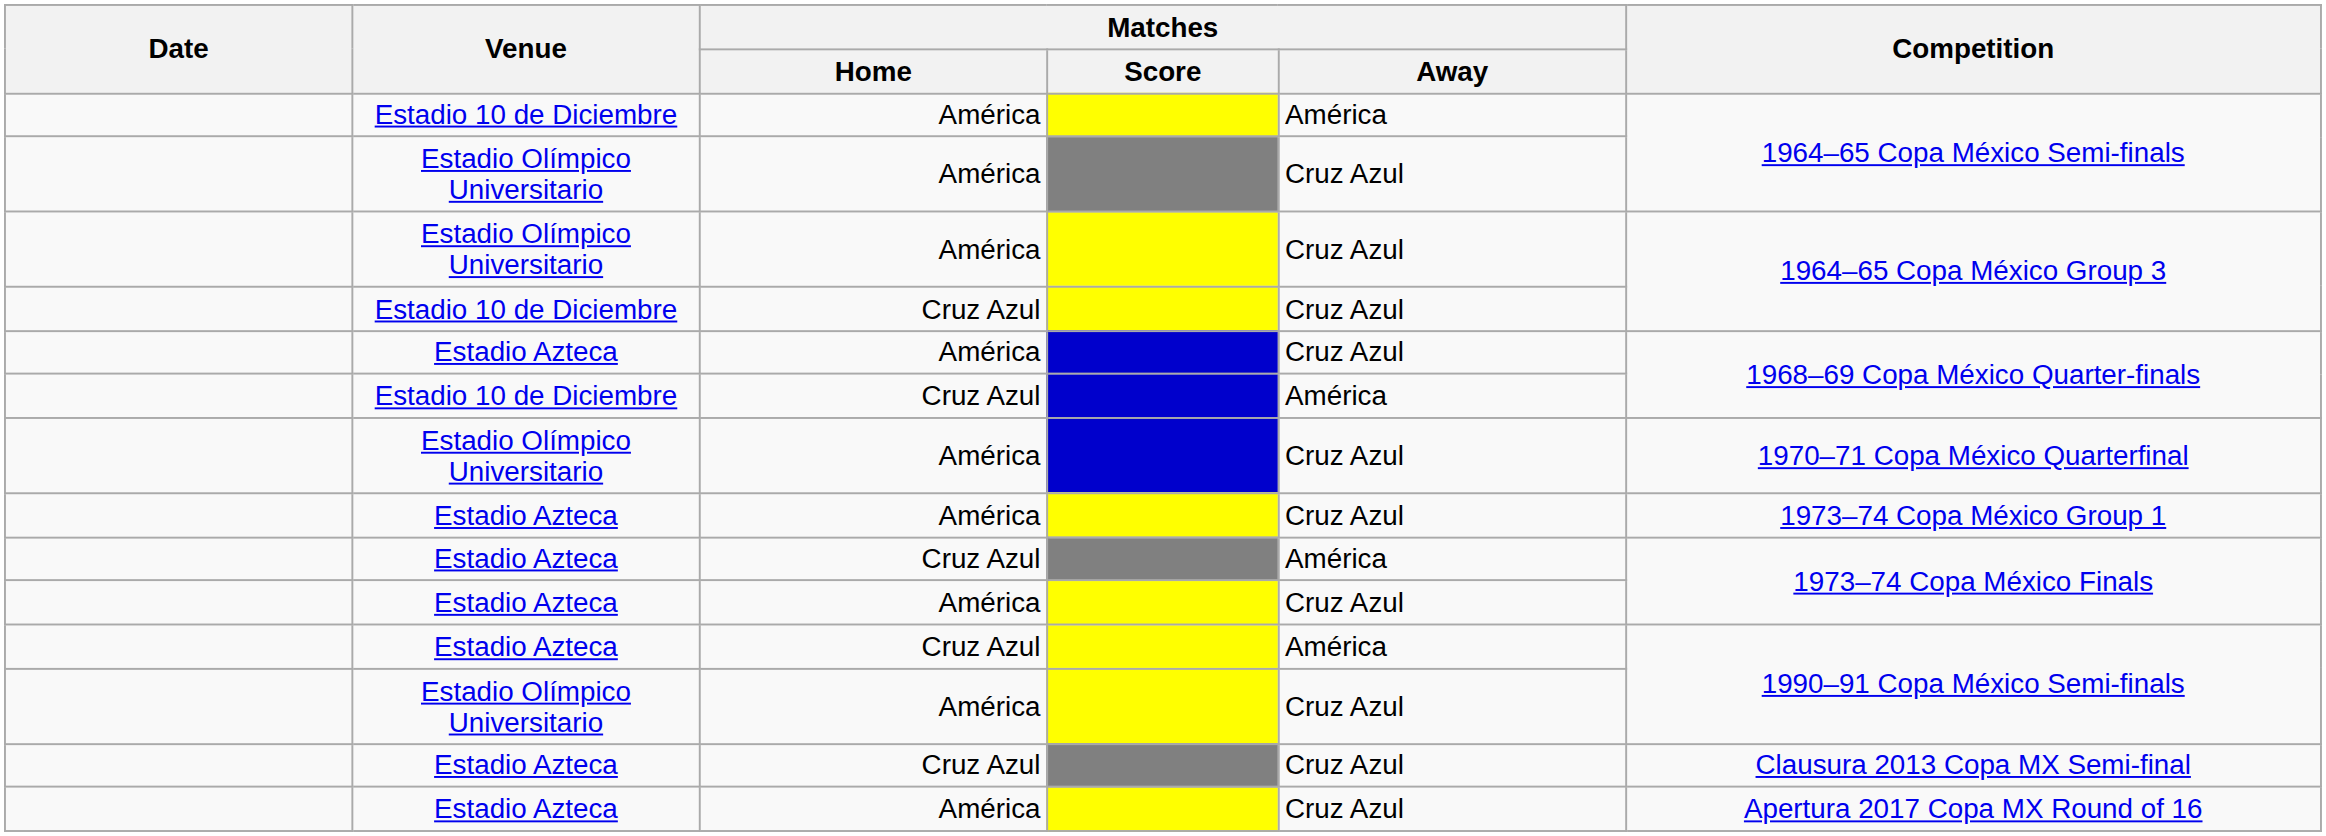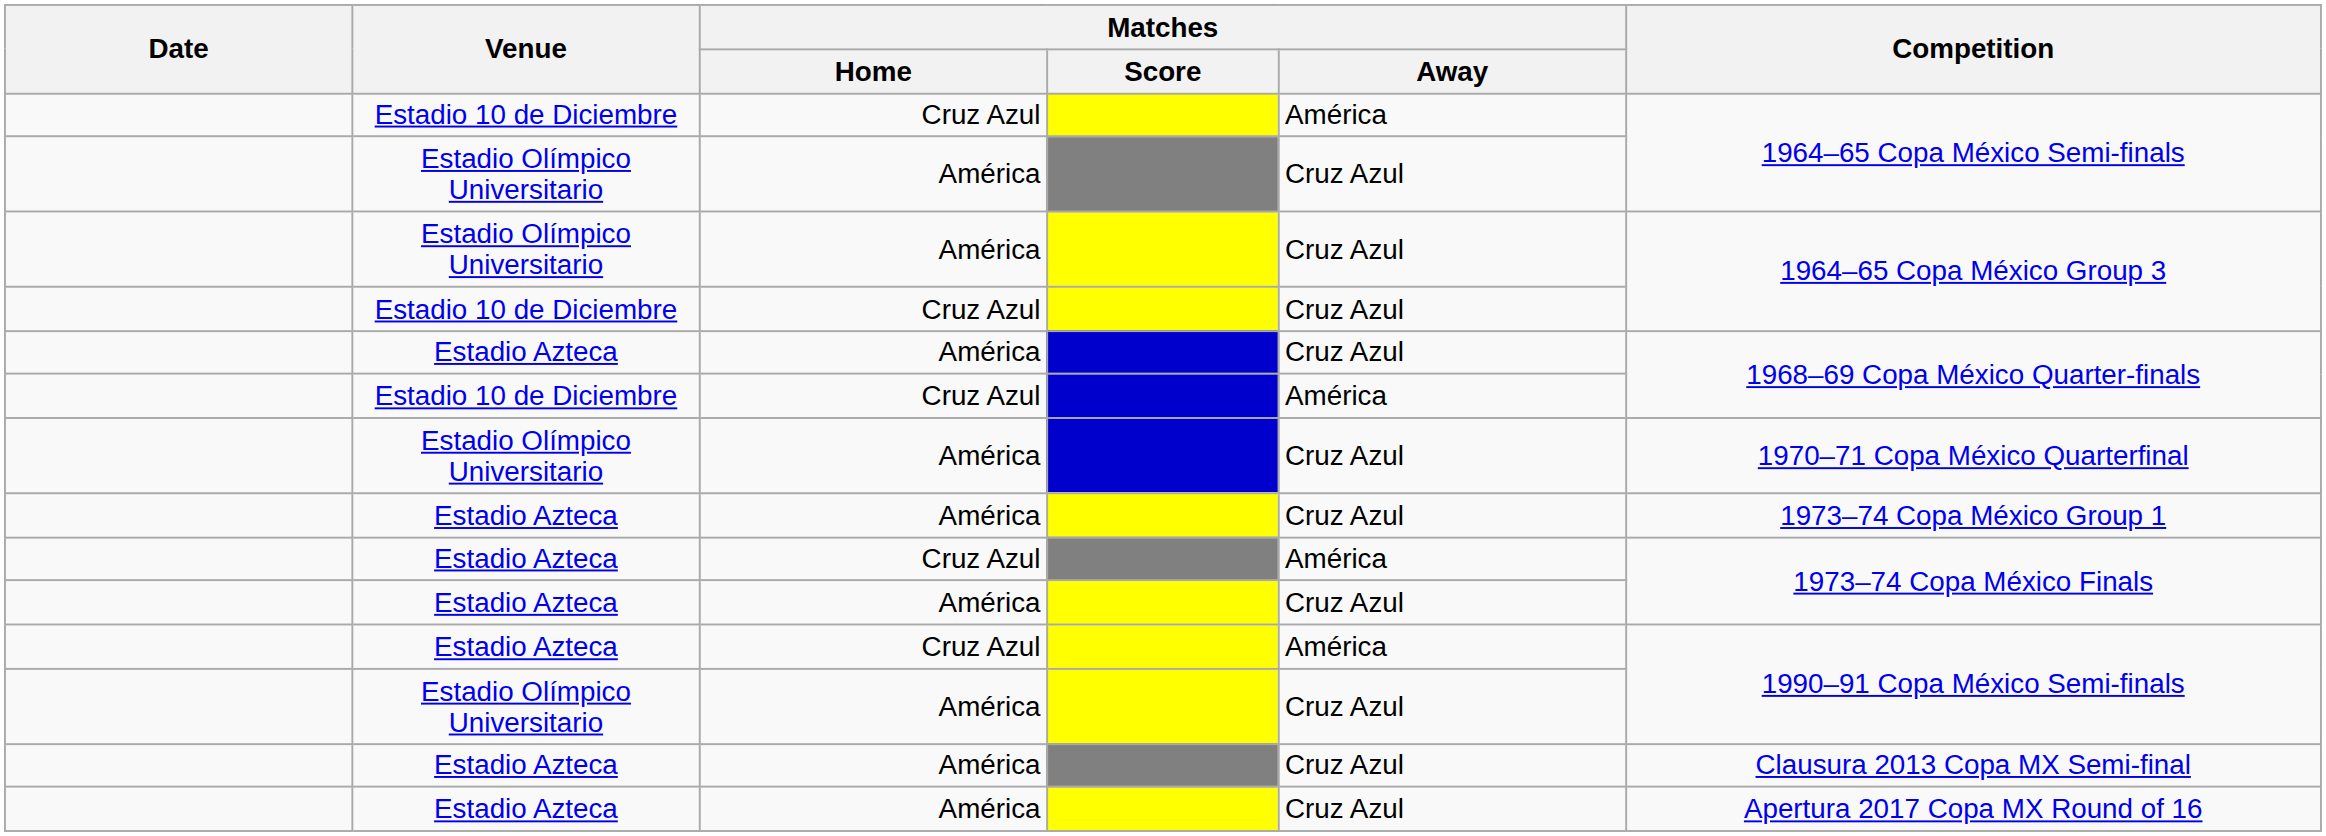(990, 115) América -> (981, 115) Cruz Azul
(981, 766) Cruz Azul -> (990, 766) América
